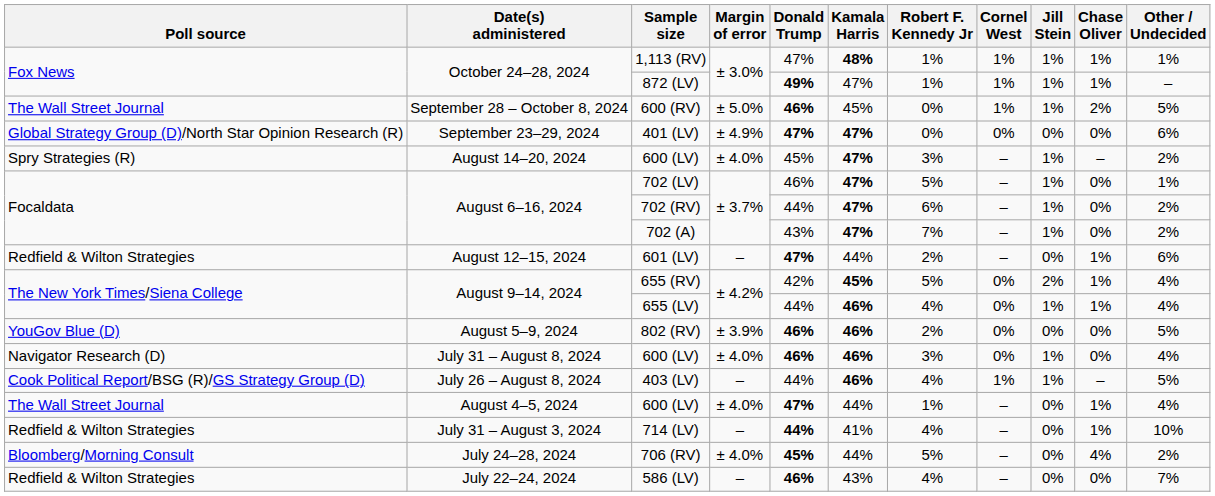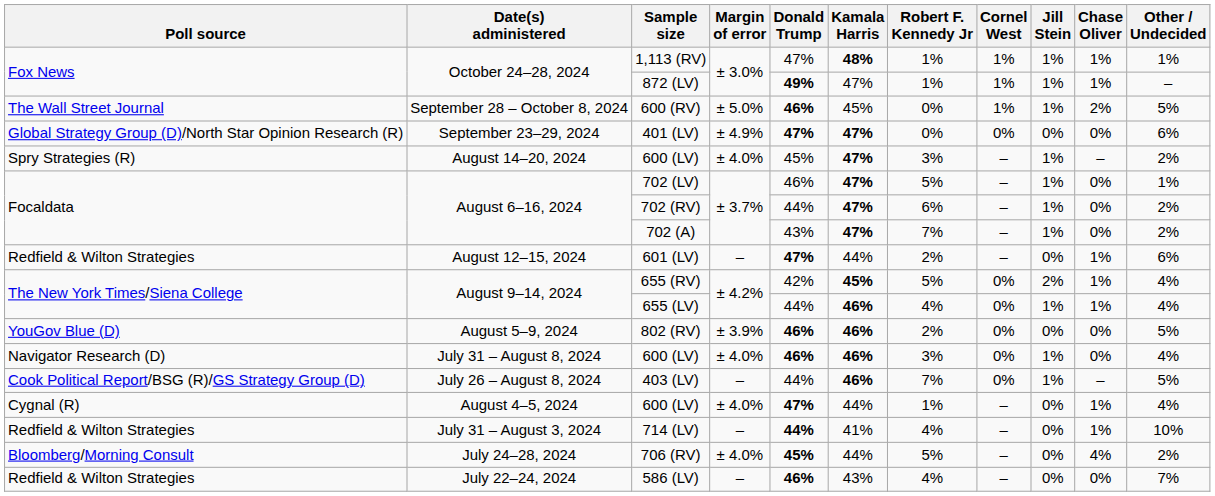(932, 380) 4% -> (932, 380) 7%
(1004, 380) 1% -> (1004, 380) 0%
(86, 405) The Wall Street Journal -> (44, 405) Cygnal (R)
